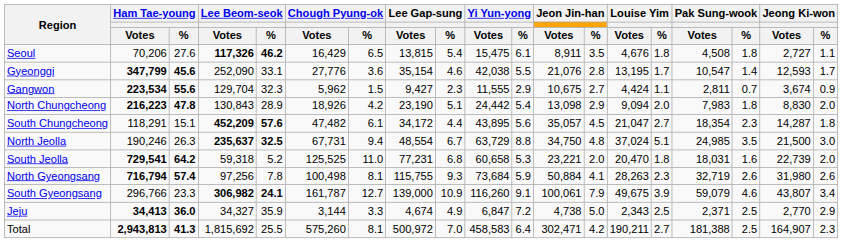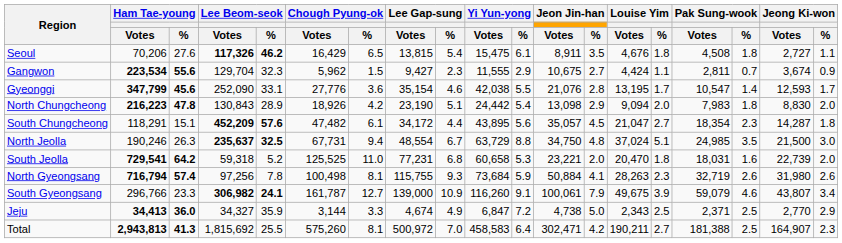rows swapped: (31, 71) <-> (31, 89)
